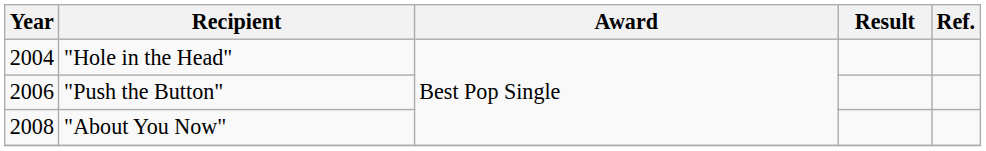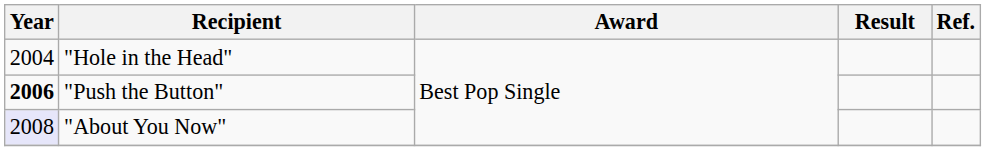(32, 92) normal -> (32, 92) bold
(32, 127) no background -> (32, 127) lavender background
